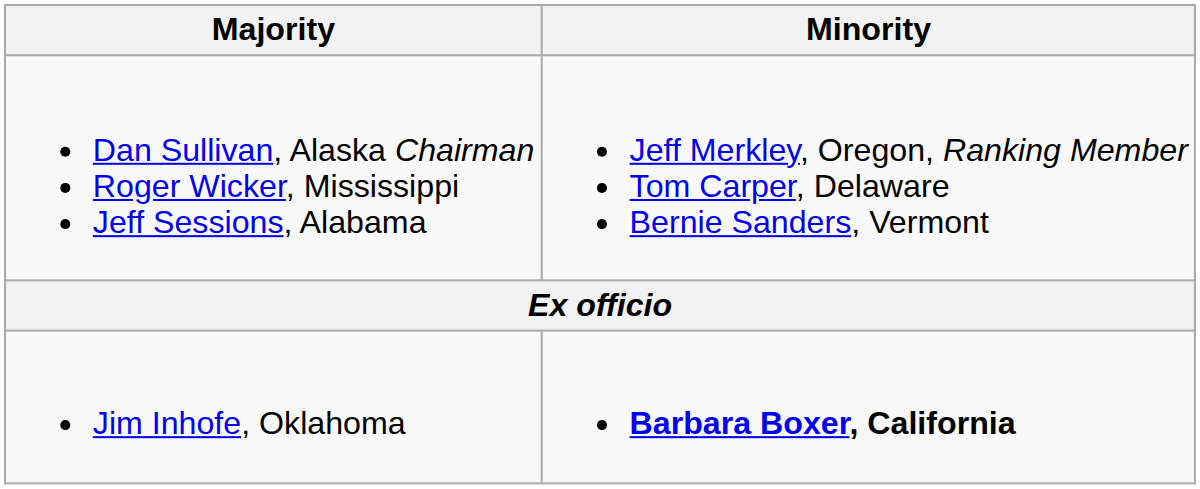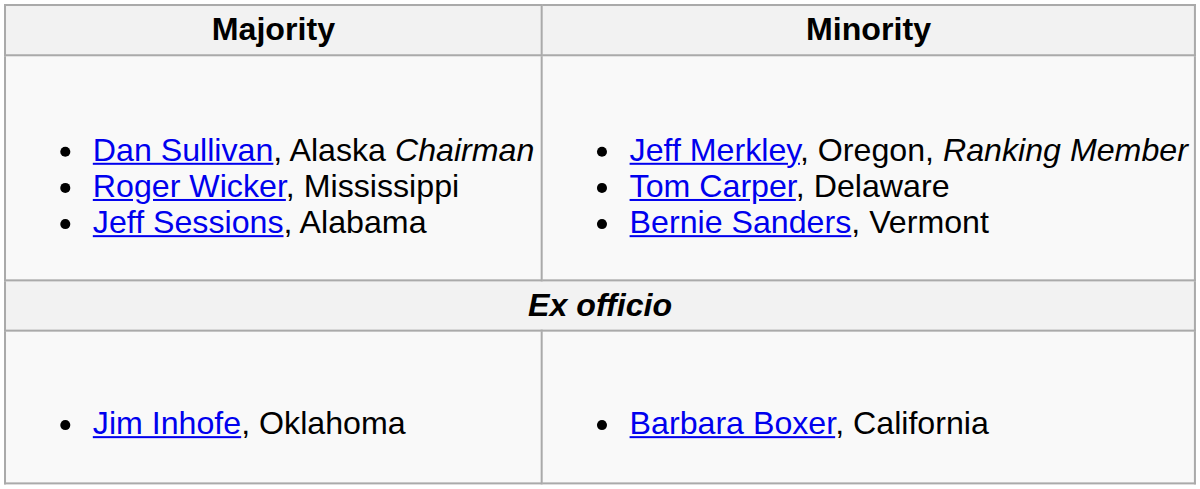(869, 425) bold -> (869, 425) normal
